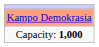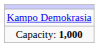(49, 17) lightsalmon background -> (49, 17) no background
